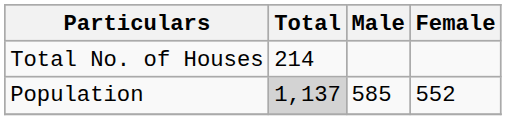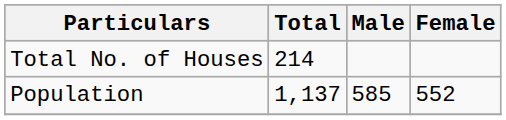(308, 95) lightgrey background -> (308, 95) no background
